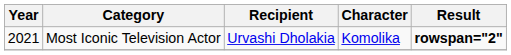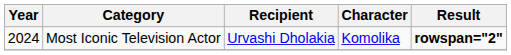(24, 38) 2021 -> (24, 38) 2024
